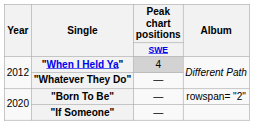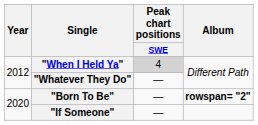(216, 96) normal -> (218, 96) bold
